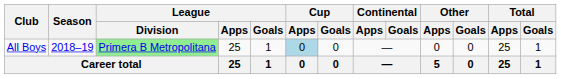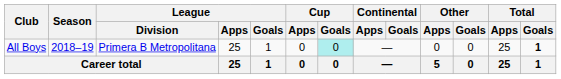(157, 47) lightgreen background -> (157, 47) no background
(302, 47) lightblue background -> (302, 47) no background
(336, 47) no background -> (336, 47) paleturquoise background
(538, 47) normal -> (538, 47) bold
